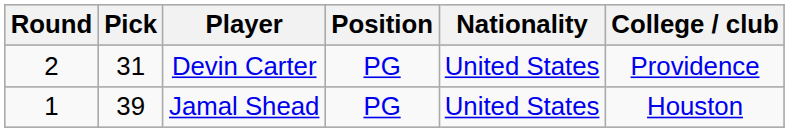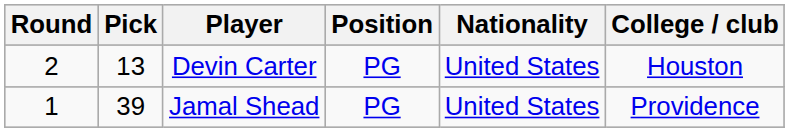(131, 65) 31 -> (131, 65) 13
(695, 65) Providence -> (695, 65) Houston
(695, 106) Houston -> (695, 106) Providence
